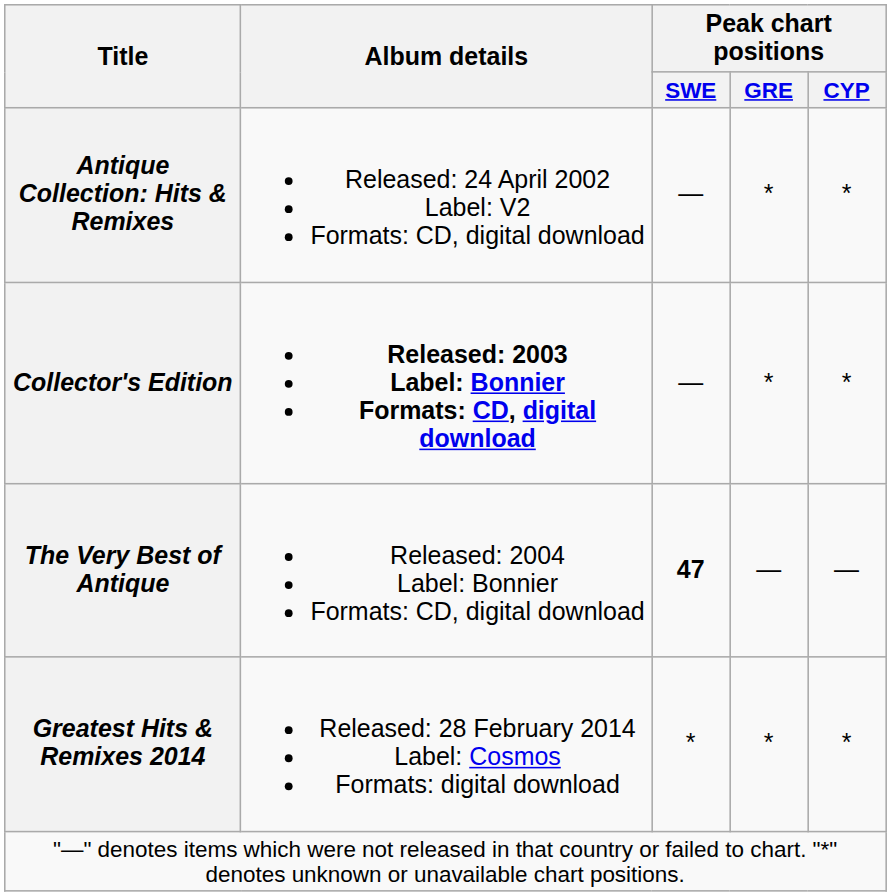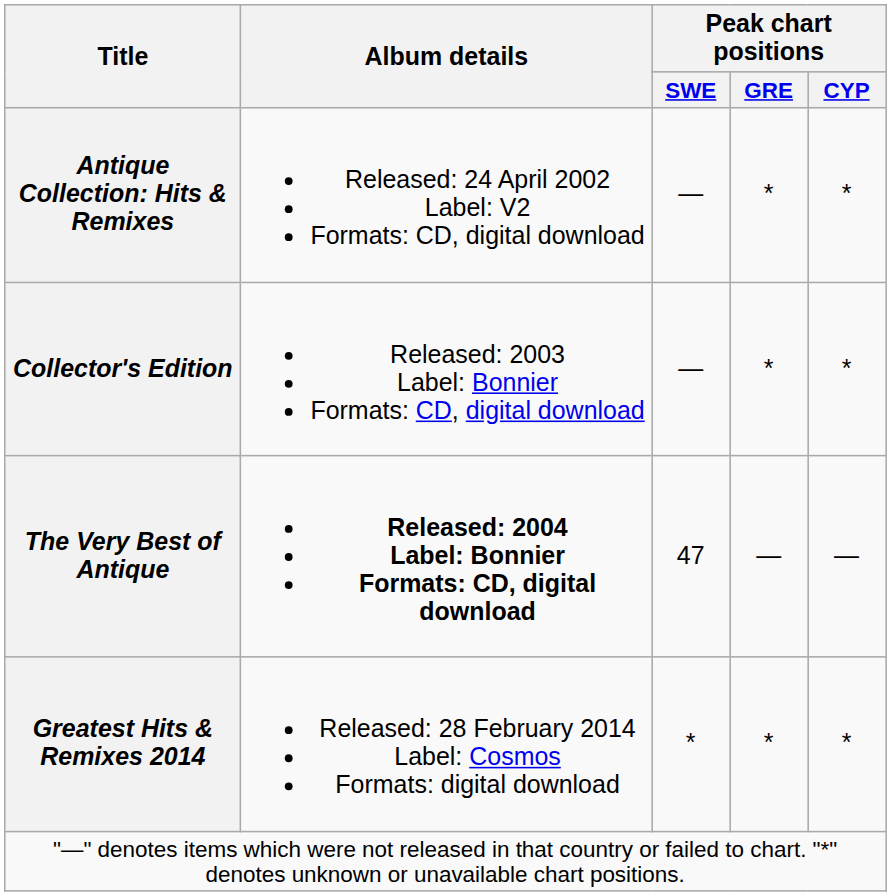(446, 397) bold -> (446, 383) normal
(446, 584) normal -> (446, 570) bold
(691, 570) bold -> (691, 556) normal
